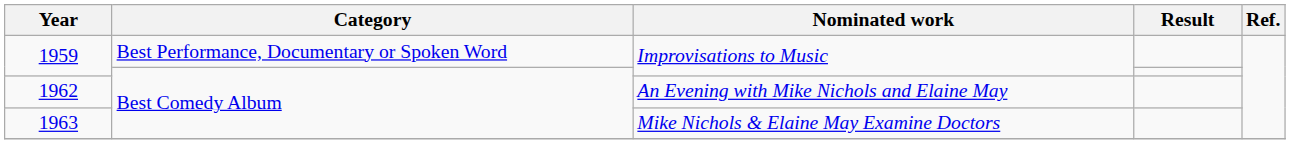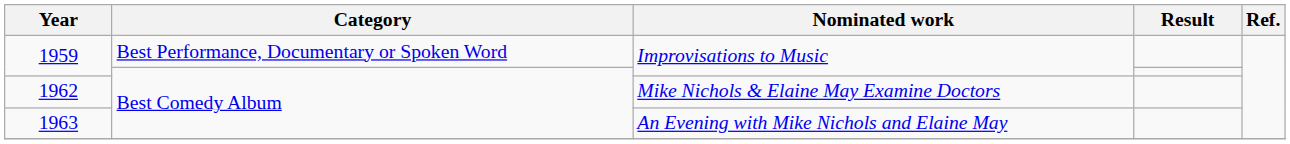(822, 91) An Evening with Mike Nichols and Elaine May -> (819, 91) Mike Nichols & Elaine May Examine Doctors
(819, 122) Mike Nichols & Elaine May Examine Doctors -> (822, 122) An Evening with Mike Nichols and Elaine May
